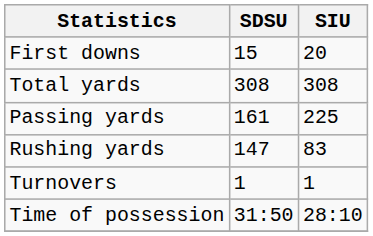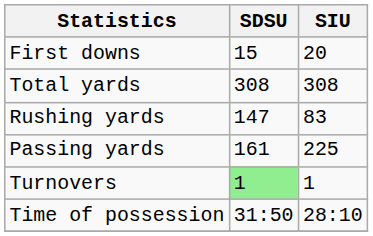rows swapped: (87, 151) <-> (87, 118)
(240, 183) no background -> (240, 183) lightgreen background
